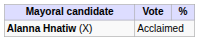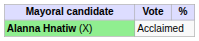(49, 28) no background -> (49, 28) lightgreen background
